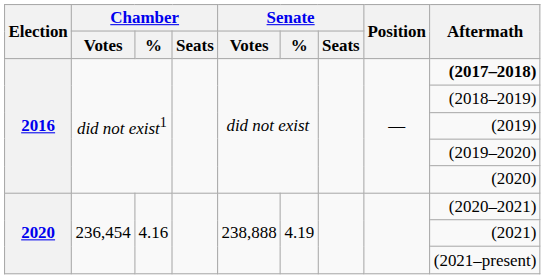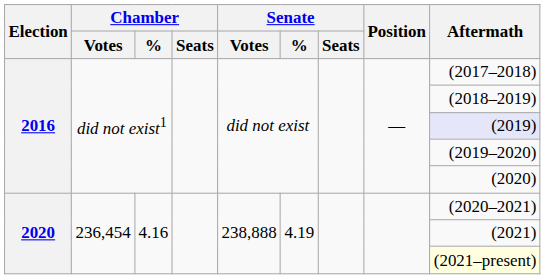(493, 71) bold -> (493, 71) normal
(514, 125) no background -> (514, 125) lavender background
(485, 260) no background -> (485, 260) lightyellow background
